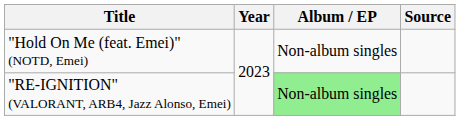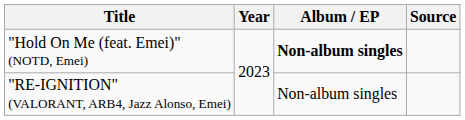(337, 51) normal -> (340, 51) bold
(337, 94) lightgreen background -> (337, 94) no background
